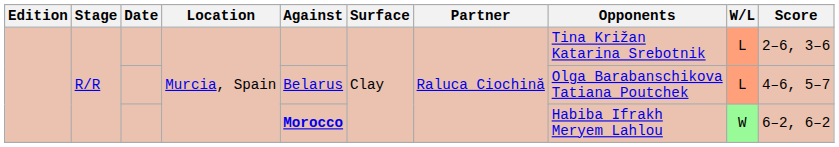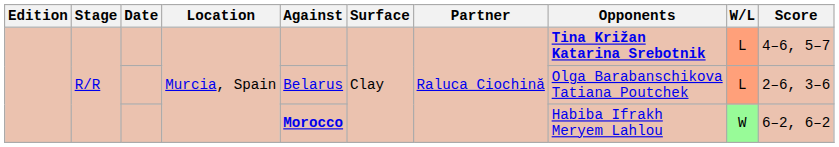(629, 46) normal -> (629, 46) bold
(796, 46) 2–6, 3–6 -> (796, 46) 4–6, 5–7
(796, 84) 4–6, 5–7 -> (796, 84) 2–6, 3–6
